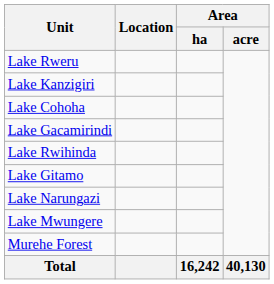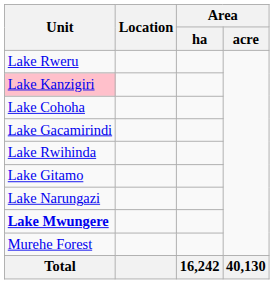(51, 84) no background -> (51, 84) pink background
(55, 221) normal -> (58, 221) bold
